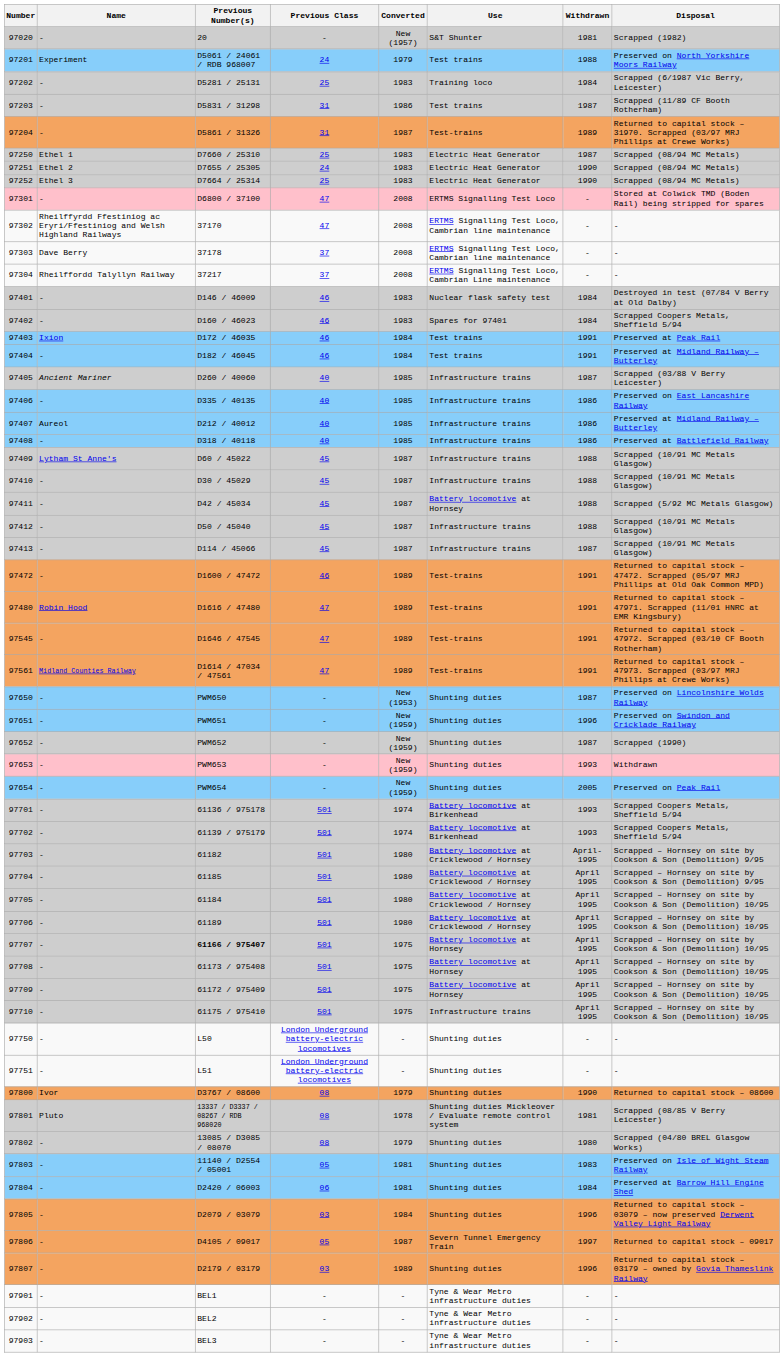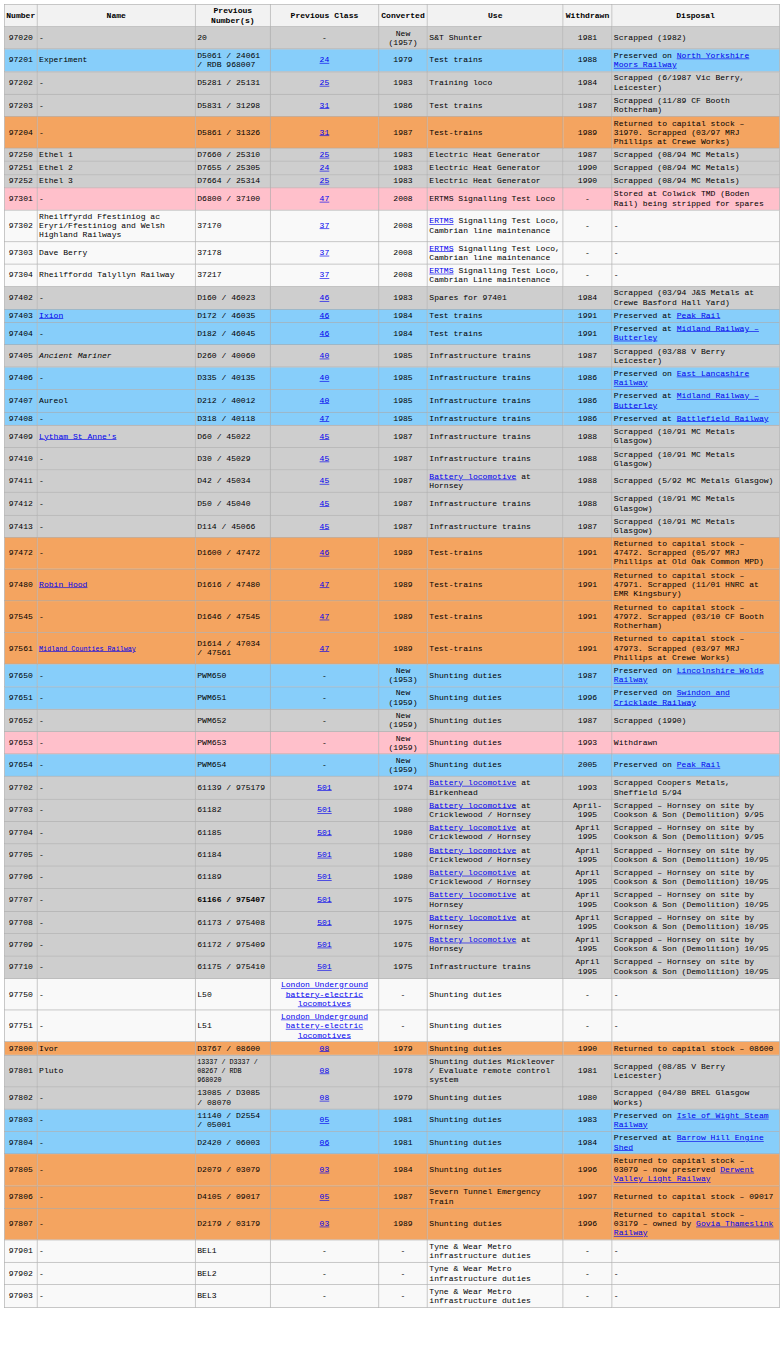(324, 226) 47 -> (324, 226) 37
- row: (21, 298)
(672, 320) Scrapped Coopers Metals, Sheffield 5/94 -> (684, 298) Scrapped (03/94 J&S Metals at Crewe Basford Hall Yard)
(324, 441) 40 -> (324, 419) 47
- row: (21, 810)
